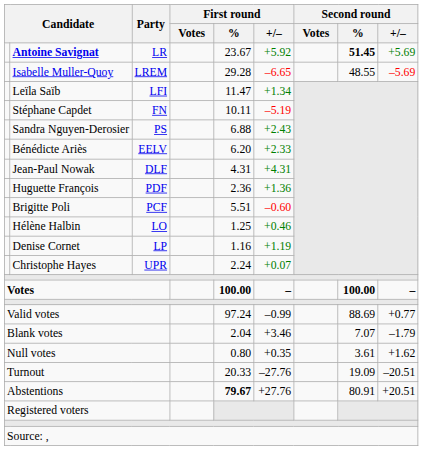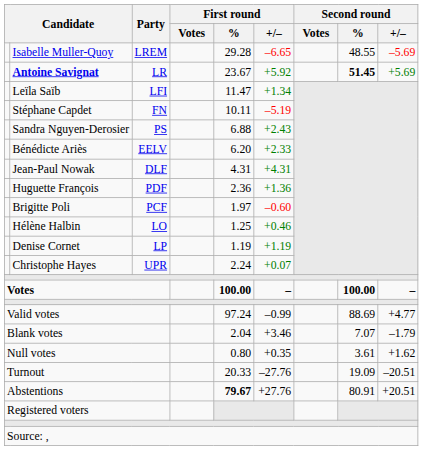rows swapped: (63, 72) <-> (56, 52)
(241, 207) 5.51 -> (241, 207) 1.97
(241, 245) 1.16 -> (241, 245) 1.19
(402, 314) +0.77 -> (402, 314) +4.77
